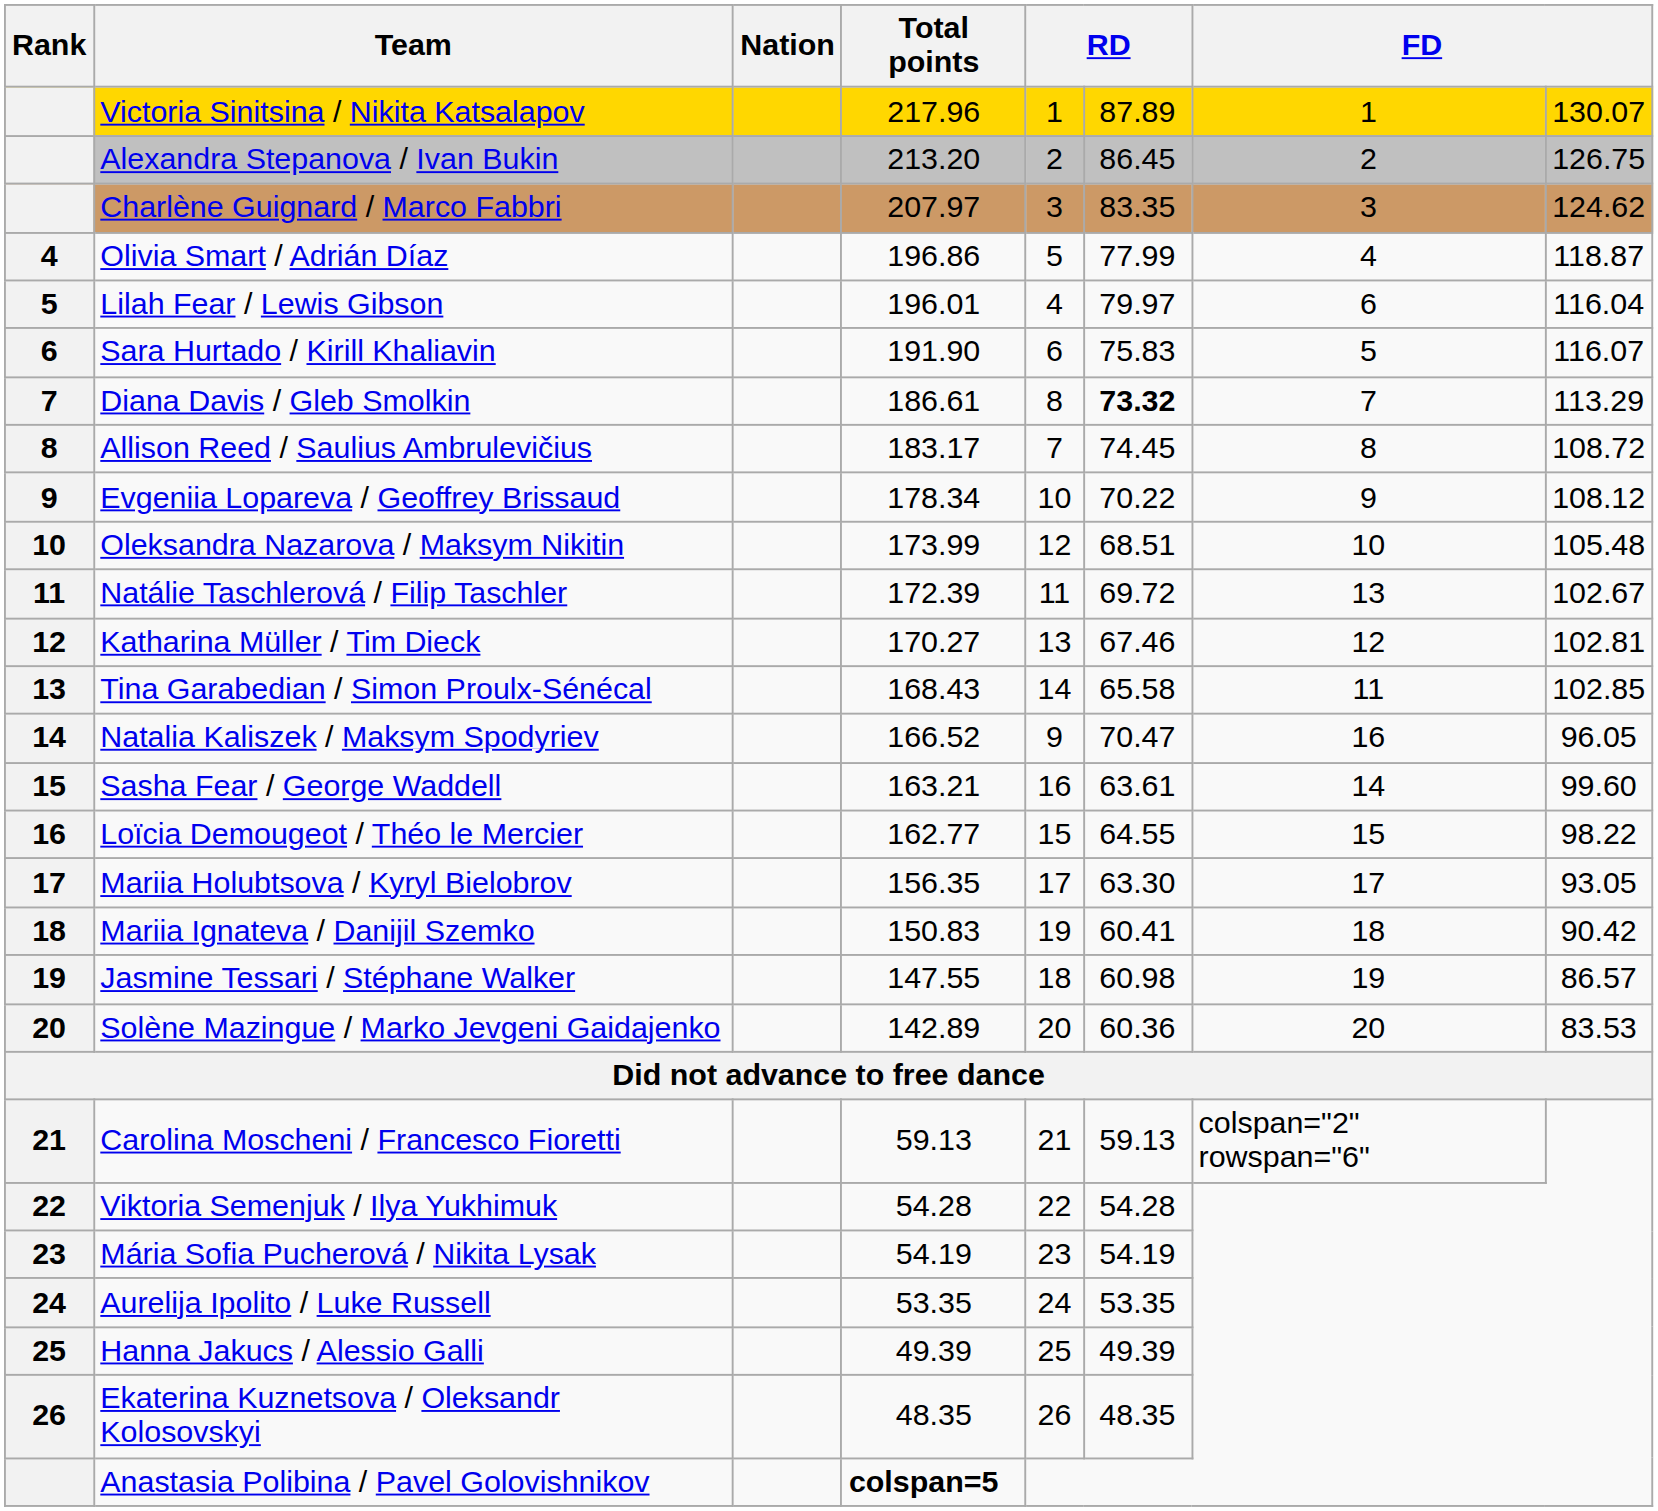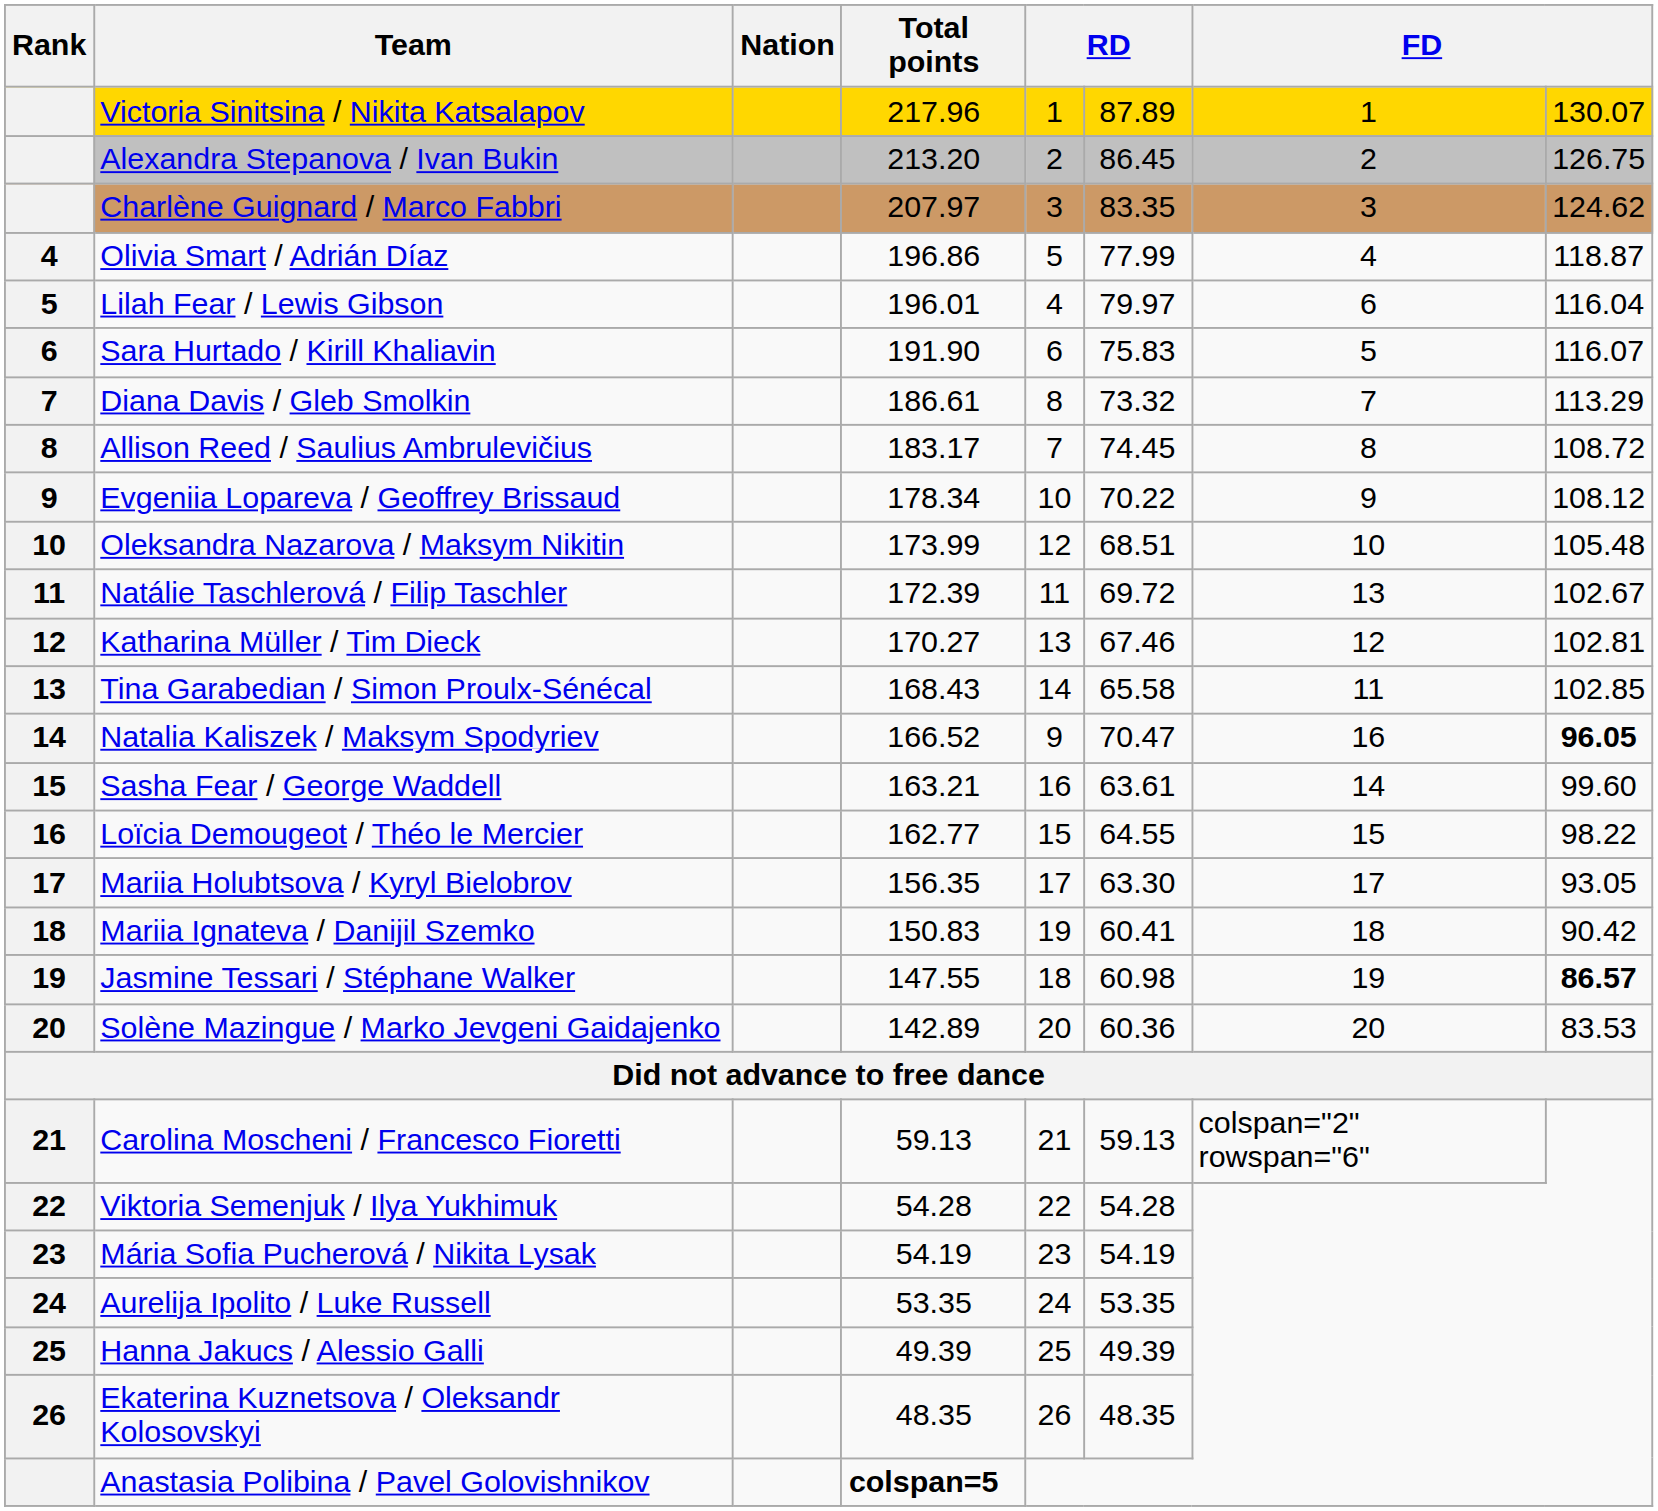(1137, 400) bold -> (1137, 400) normal
(1599, 737) normal -> (1599, 737) bold
(1599, 978) normal -> (1599, 978) bold
